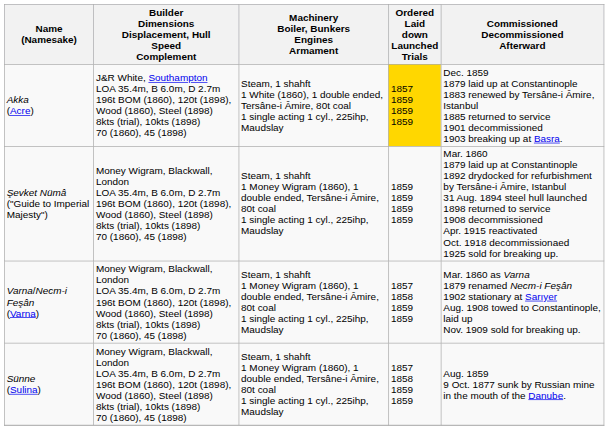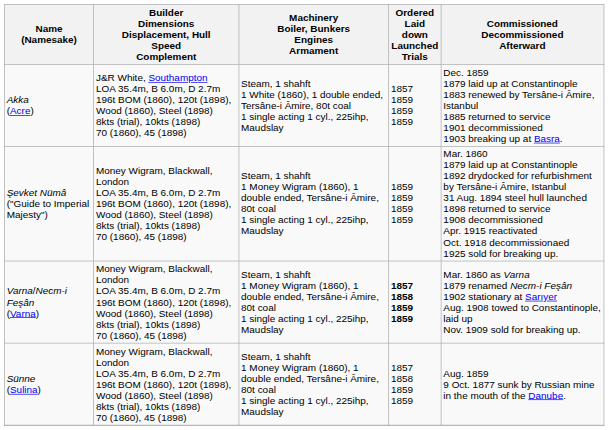(402, 106) gold background -> (402, 106) no background
(402, 303) normal -> (402, 303) bold
